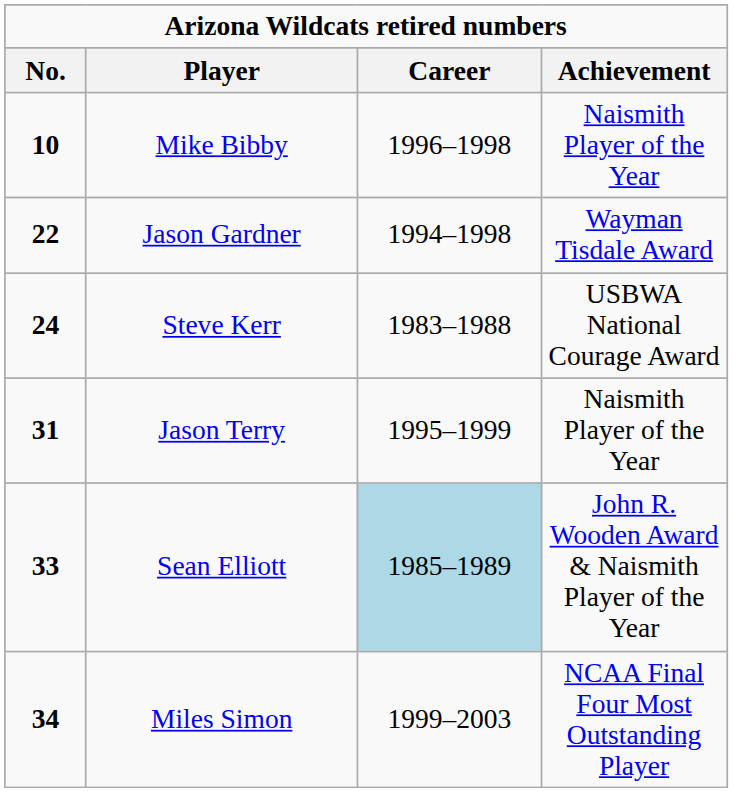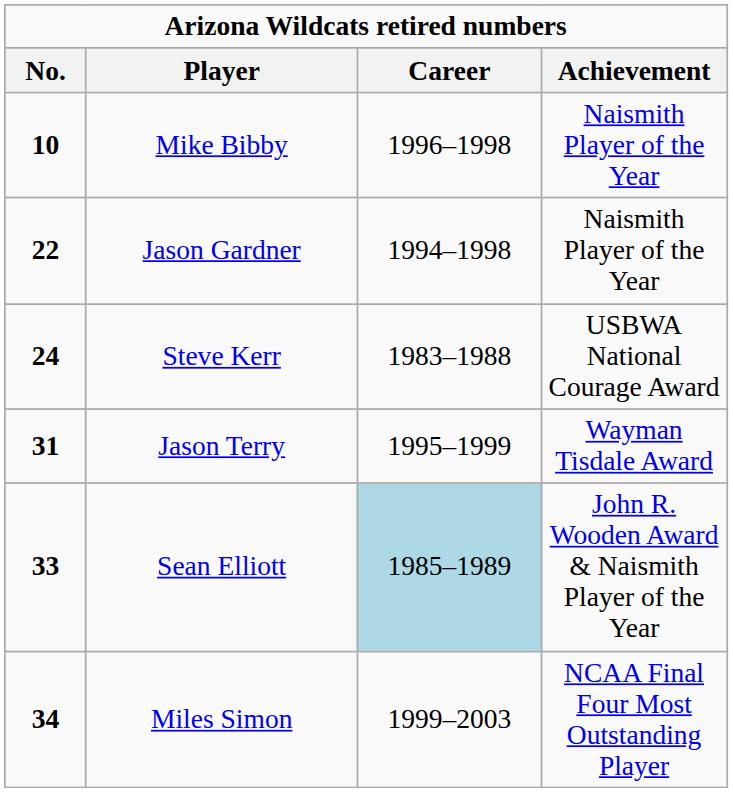(634, 234) Wayman Tisdale Award -> (634, 250) Naismith Player of the Year
(634, 430) Naismith Player of the Year -> (634, 445) Wayman Tisdale Award
